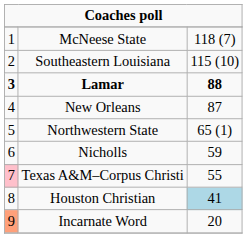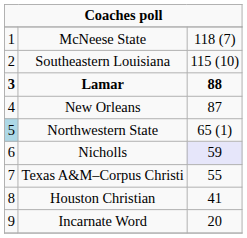(11, 130) no background -> (11, 130) lightblue background
(215, 152) no background -> (215, 152) lavender background
(11, 175) pink background -> (11, 175) no background
(215, 198) lightblue background -> (215, 198) no background
(11, 221) lightsalmon background -> (11, 221) no background
